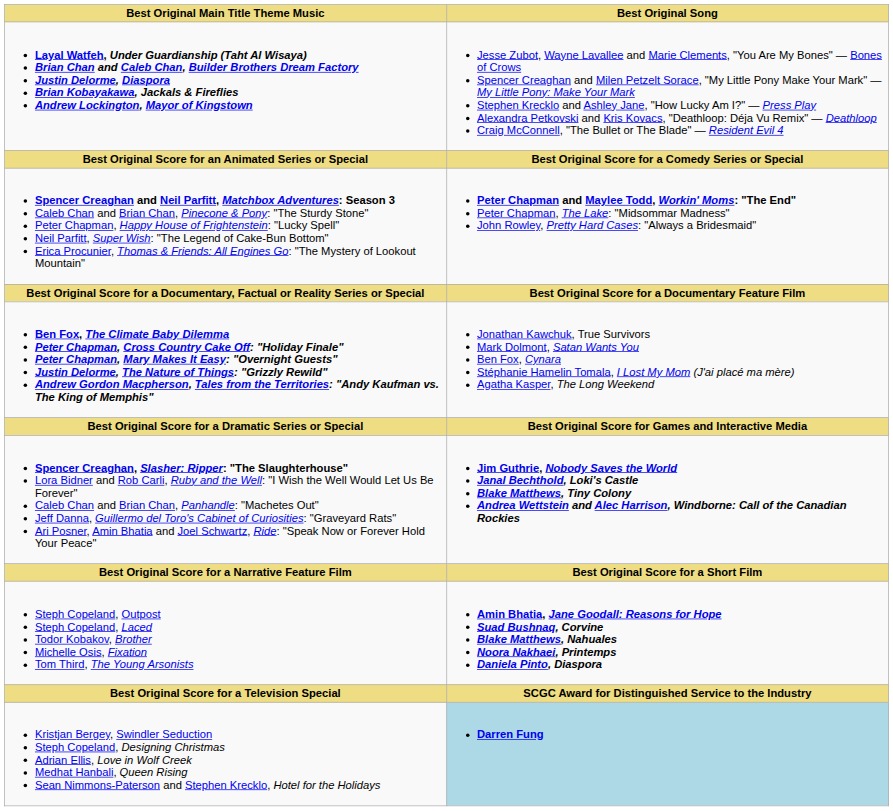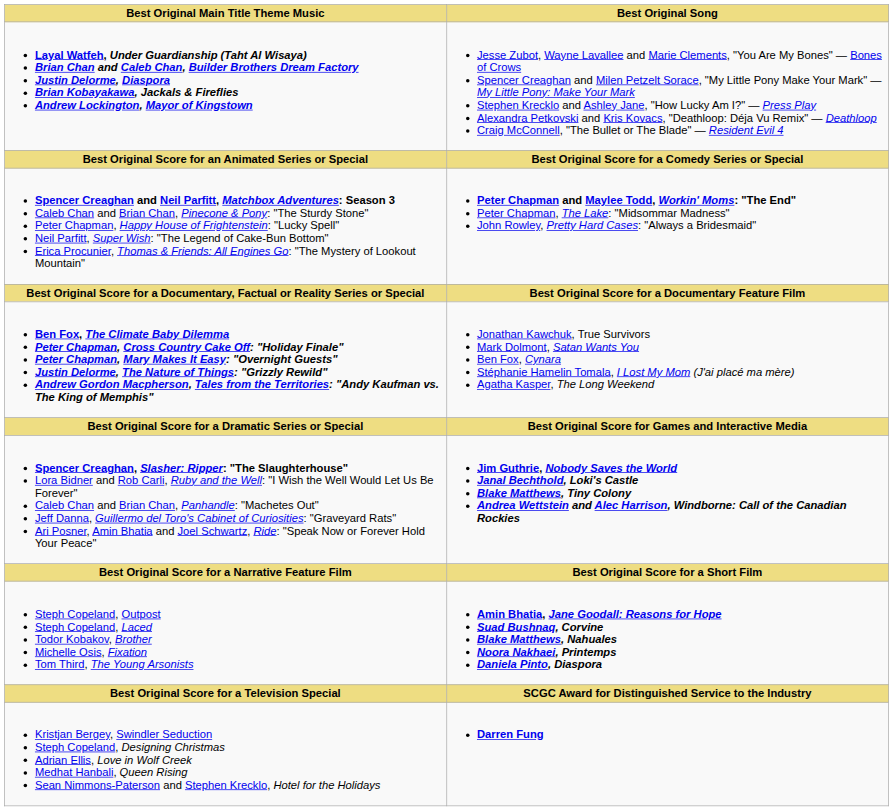(667, 735) lightblue background -> (667, 735) no background
